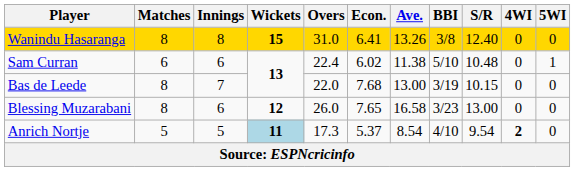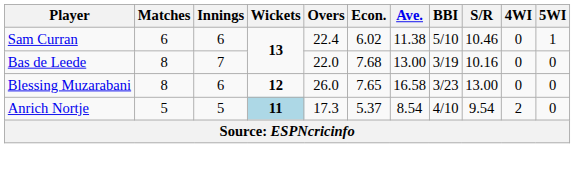- row: (66, 39)
(482, 62) 10.48 -> (482, 39) 10.46
(482, 85) 10.15 -> (482, 62) 10.16
(518, 131) bold -> (518, 108) normal
